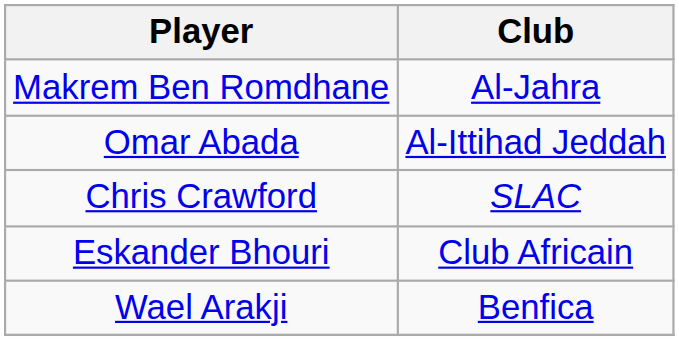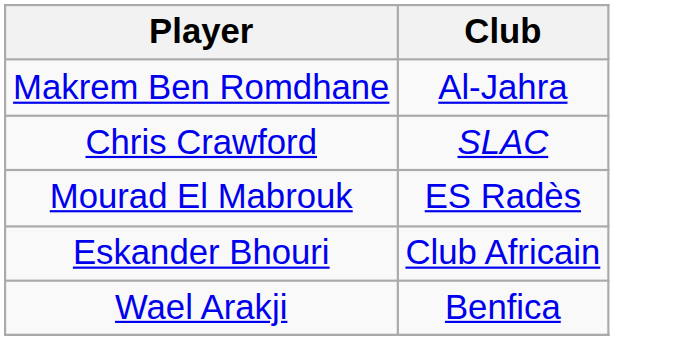- row: (201, 142)
+ row: (201, 197)
